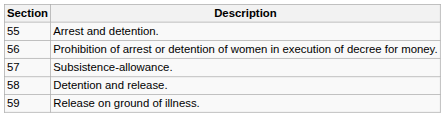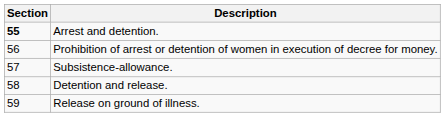(13, 31) normal -> (13, 31) bold
